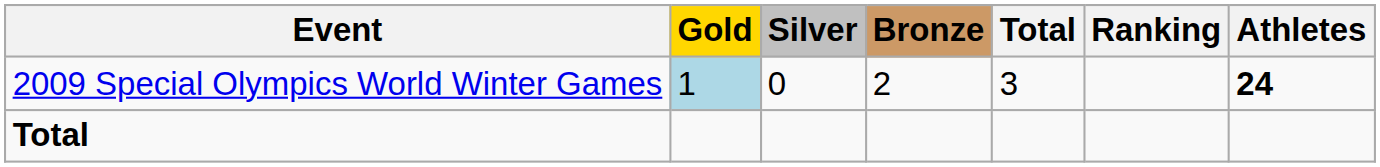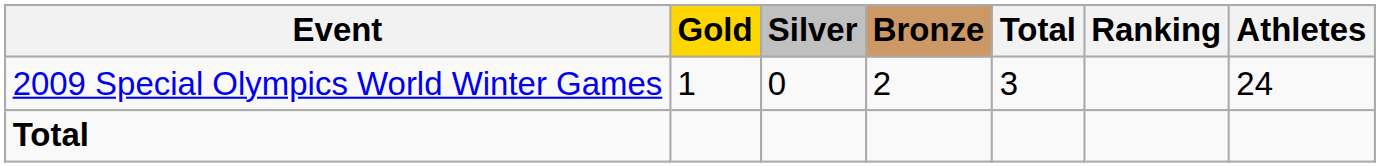(687, 82) lightblue background -> (687, 82) no background
(1255, 82) bold -> (1255, 82) normal
